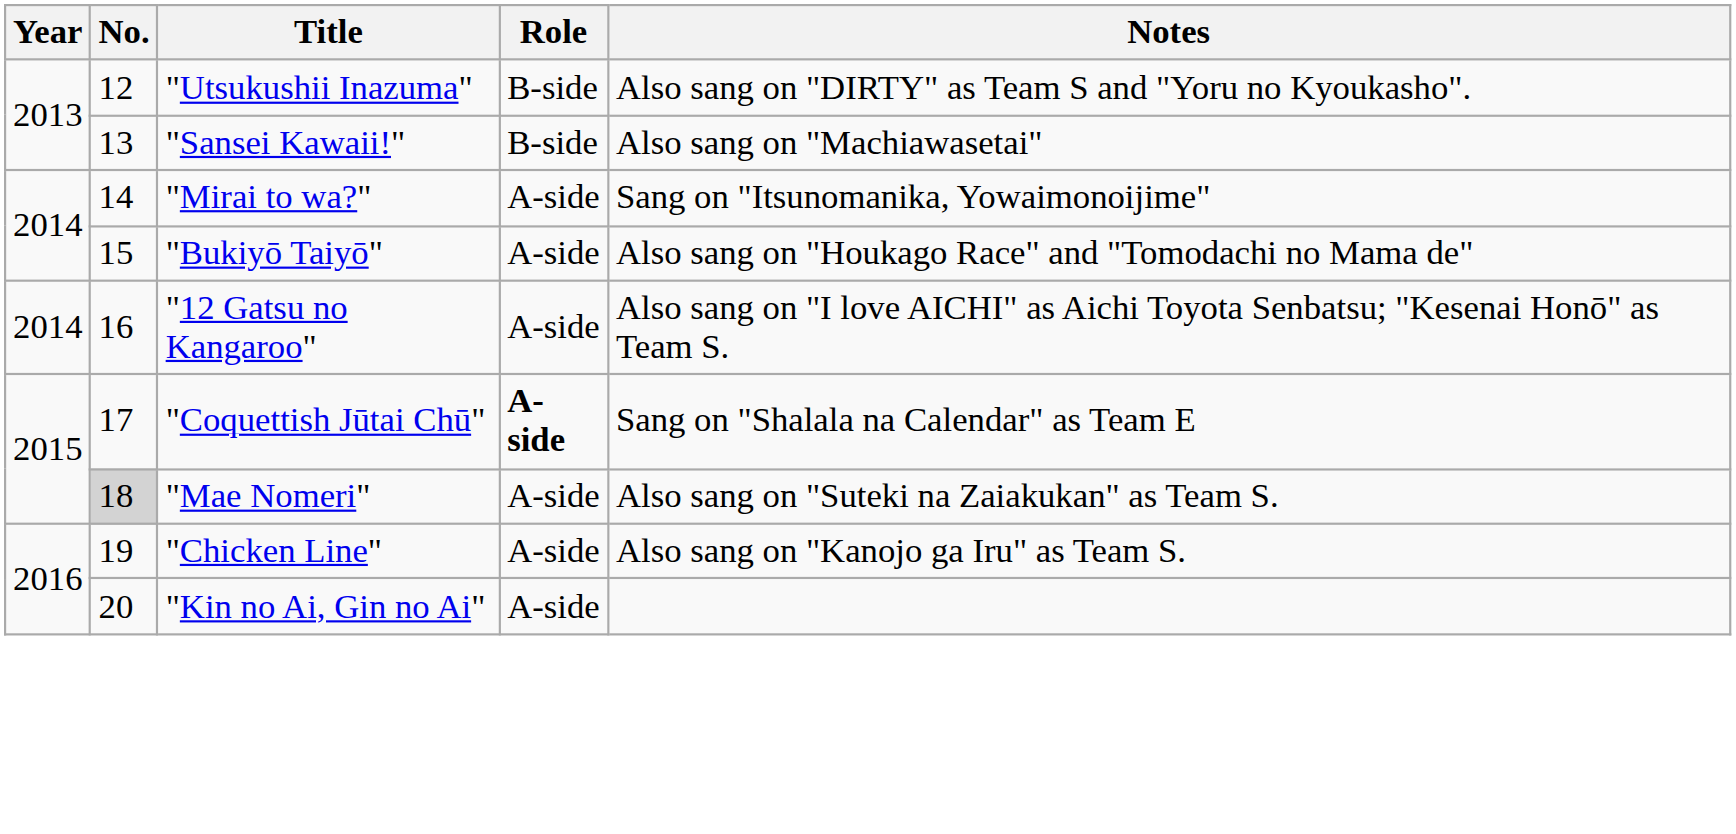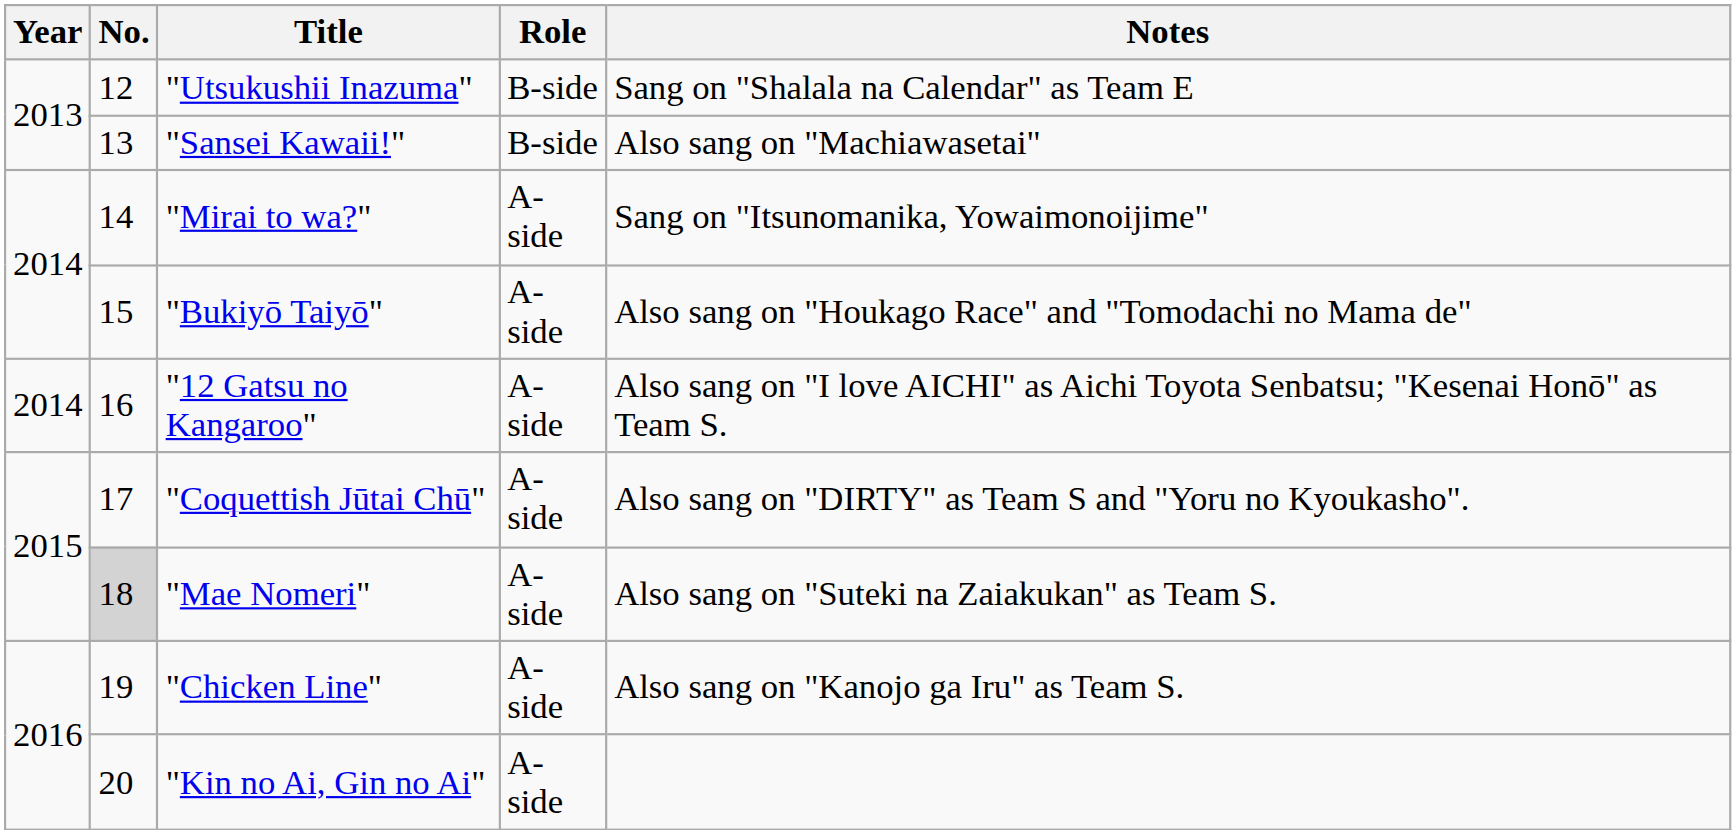(1044, 87) Also sang on "DIRTY" as Team S and "Yoru no Kyoukasho". -> (904, 87) Sang on "Shalala na Calendar" as Team E
(536, 421) bold -> (535, 499) normal
(906, 421) Sang on "Shalala na Calendar" as Team E -> (1042, 499) Also sang on "DIRTY" as Team S and "Yoru no Kyoukasho".
